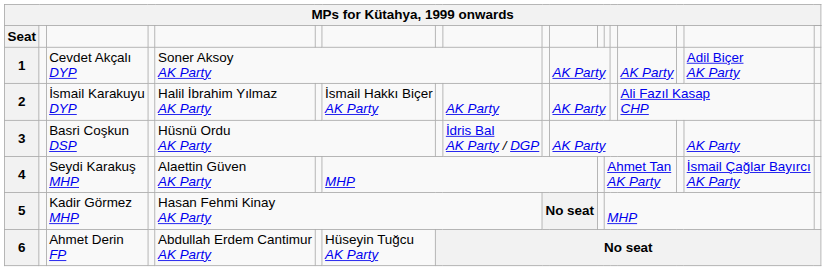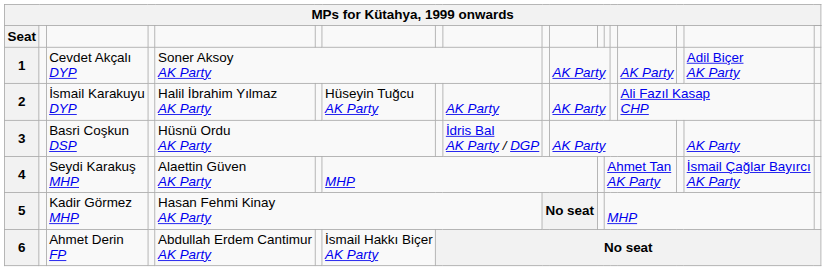(379, 101) İsmail Hakkı Biçer AK Party -> (370, 101) Hüseyin Tuğcu AK Party
(370, 247) Hüseyin Tuğcu AK Party -> (379, 247) İsmail Hakkı Biçer AK Party
